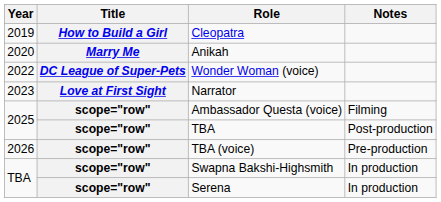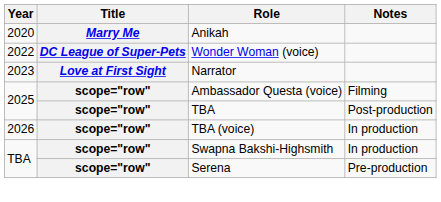- row: (218, 33)
(388, 149) Pre-production -> (383, 129) In production
(383, 187) In production -> (388, 168) Pre-production
